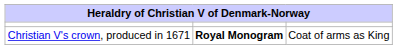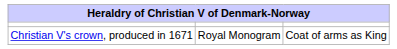(239, 36) bold -> (239, 36) normal
